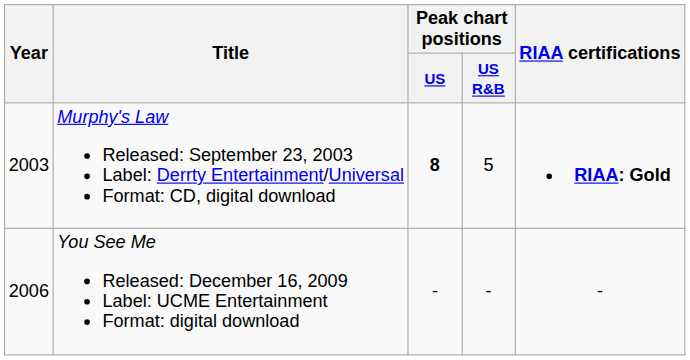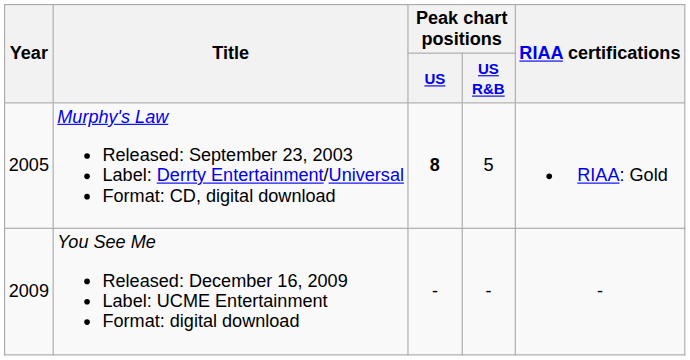(29, 165) 2003 -> (29, 165) 2005
(600, 176) bold -> (600, 176) normal
(29, 291) 2006 -> (29, 291) 2009
